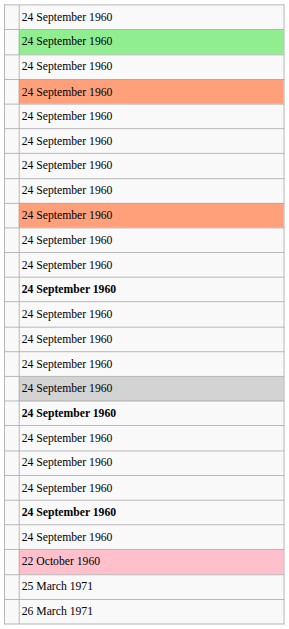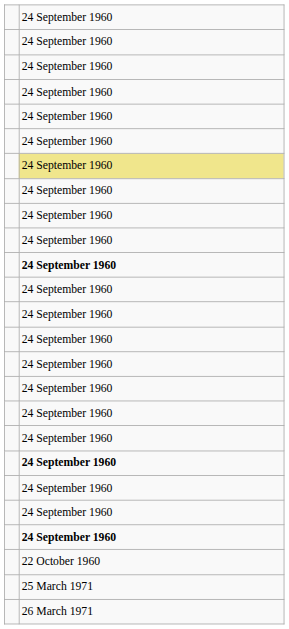(67, 42) lightgreen background -> (67, 42) no background
(67, 91) lightsalmon background -> (67, 91) no background
(67, 165) no background -> (67, 165) khaki background
(67, 215) lightsalmon background -> (67, 215) no background
(67, 264) normal -> (69, 264) bold
(69, 289) bold -> (67, 289) normal
(67, 388) lightgrey background -> (67, 388) no background
(69, 413) bold -> (67, 413) normal
(67, 462) normal -> (69, 462) bold
(69, 512) bold -> (67, 512) normal
(67, 537) normal -> (69, 537) bold
(61, 561) pink background -> (61, 561) no background
